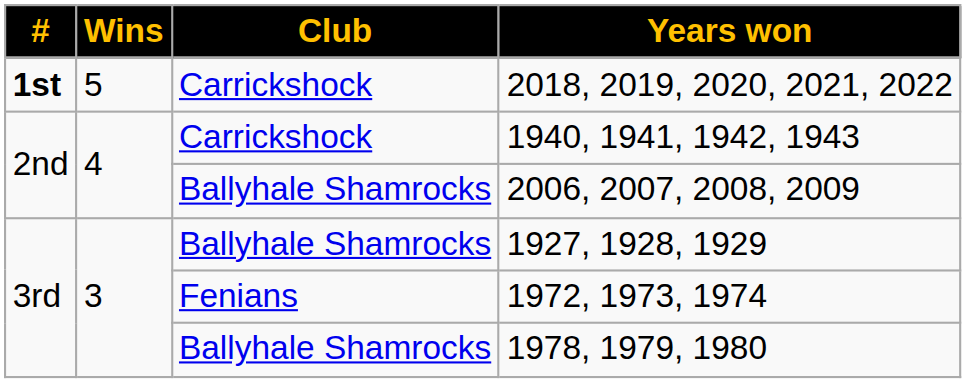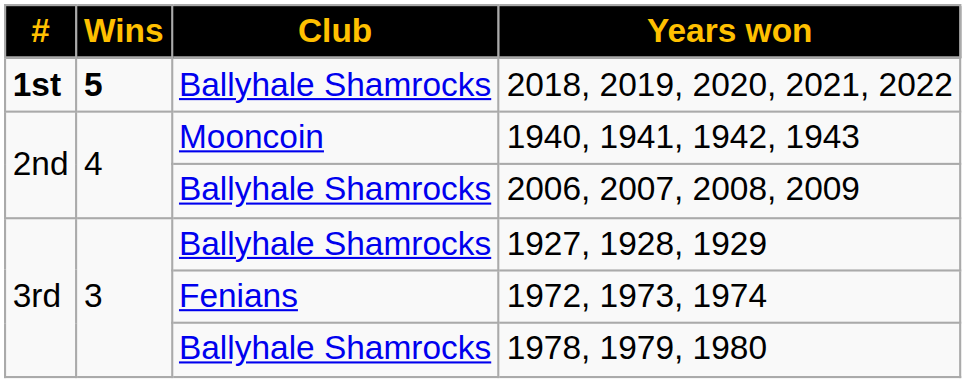(93, 84) normal -> (93, 84) bold
(276, 84) Carrickshock -> (335, 84) Ballyhale Shamrocks
(276, 137) Carrickshock -> (251, 137) Mooncoin
